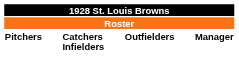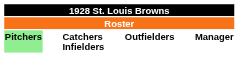(23, 36) no background -> (23, 36) lightgreen background
